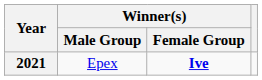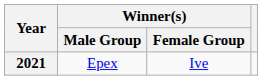(199, 63) bold -> (199, 63) normal
